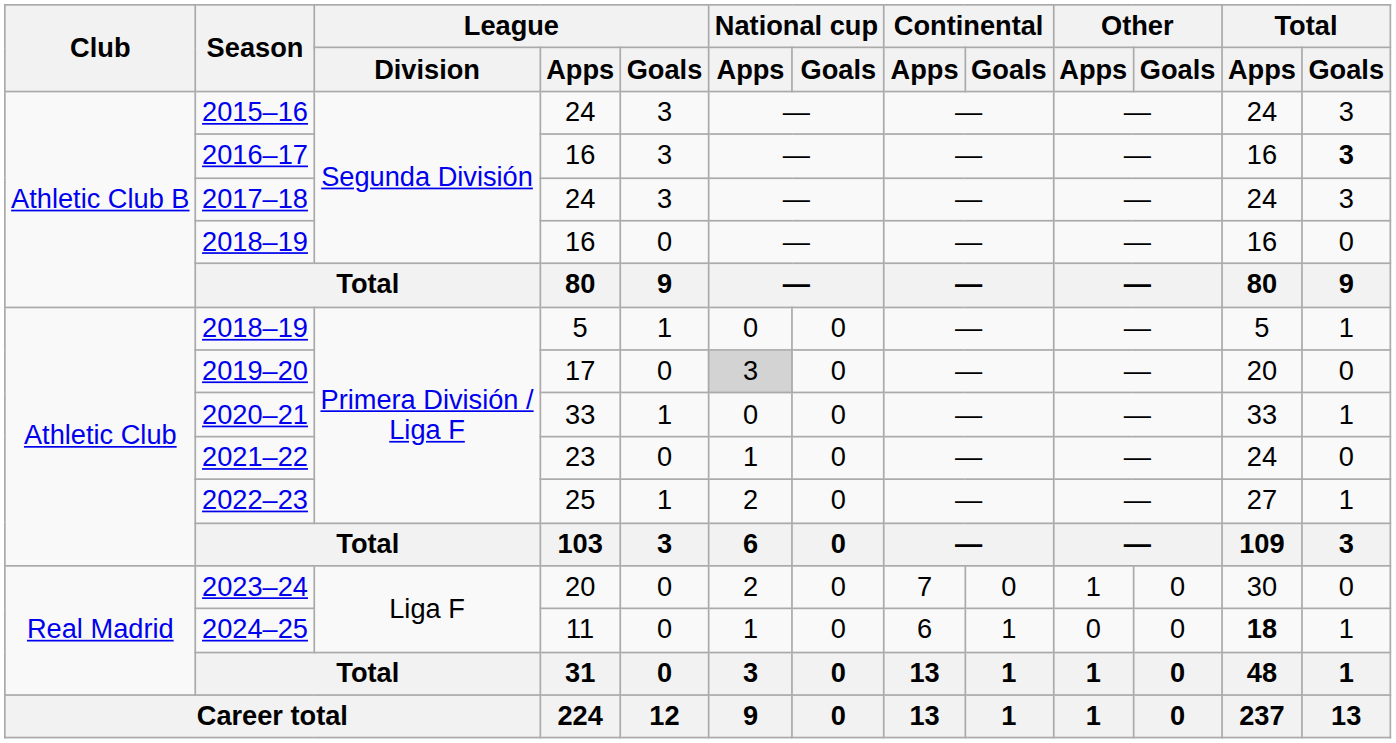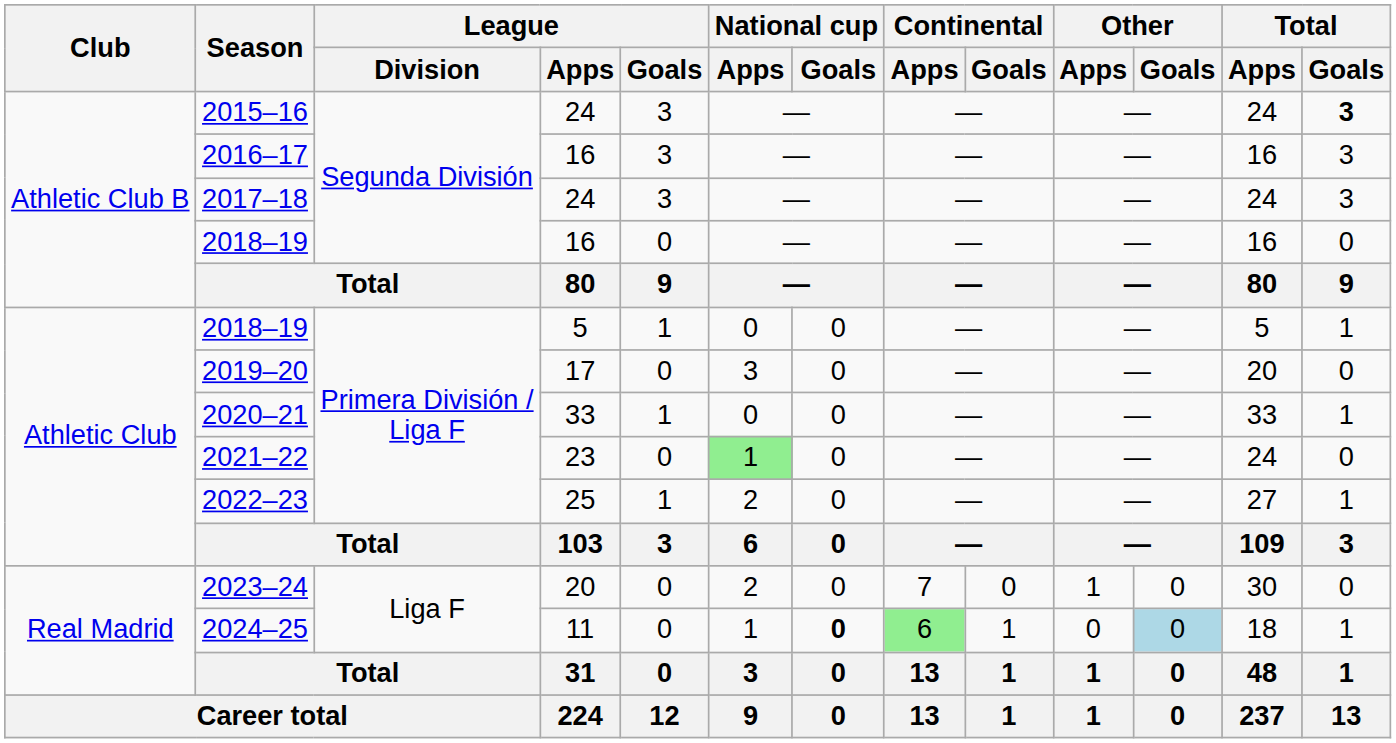(1346, 112) normal -> (1346, 112) bold
(1346, 155) bold -> (1346, 155) normal
(750, 371) lightgrey background -> (750, 371) no background
(750, 457) no background -> (750, 457) lightgreen background
(838, 629) normal -> (838, 629) bold
(925, 629) no background -> (925, 629) lightgreen background
(1178, 629) no background -> (1178, 629) lightblue background
(1262, 629) bold -> (1262, 629) normal
